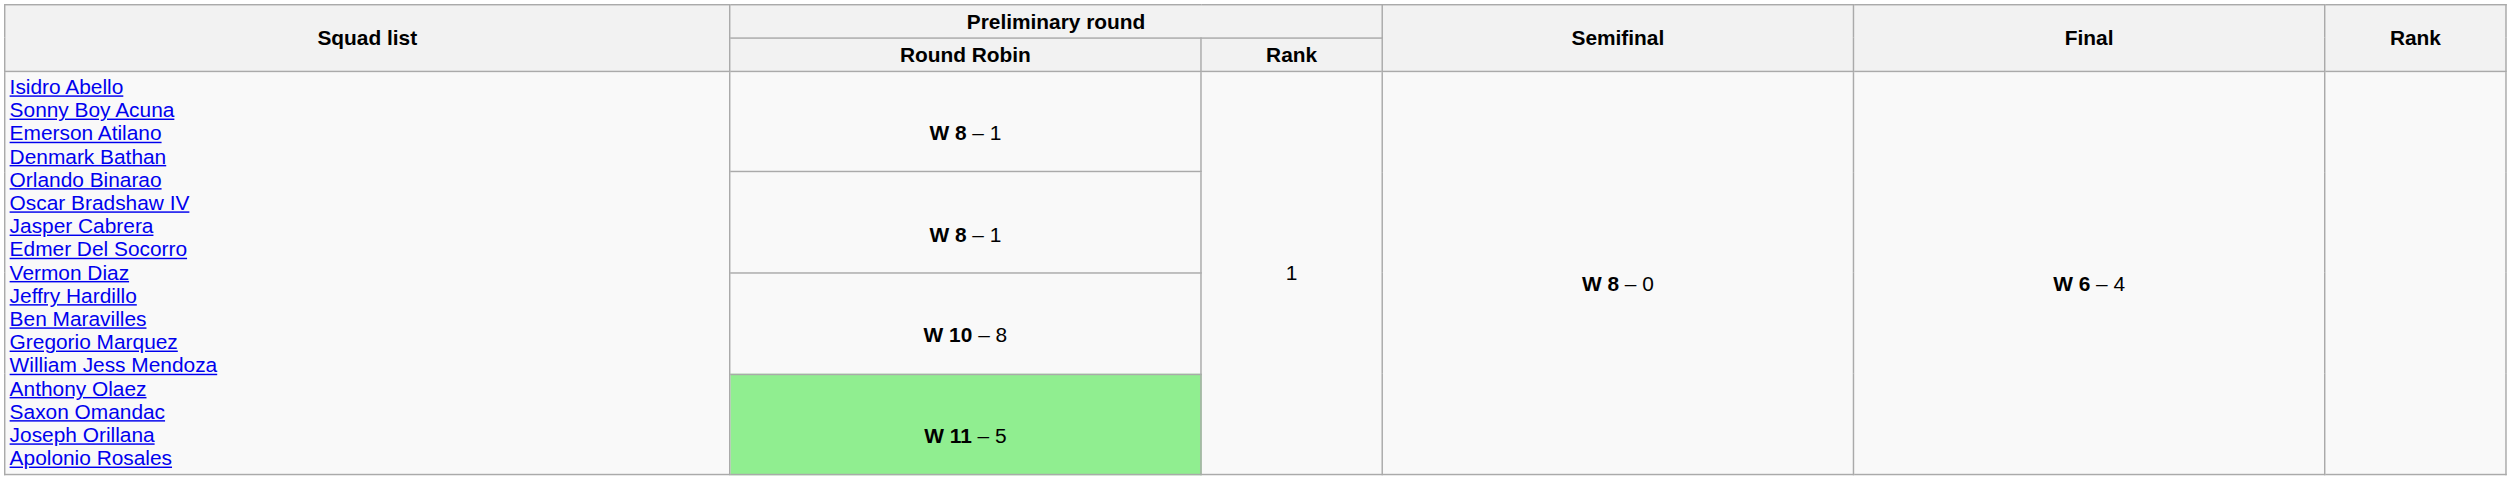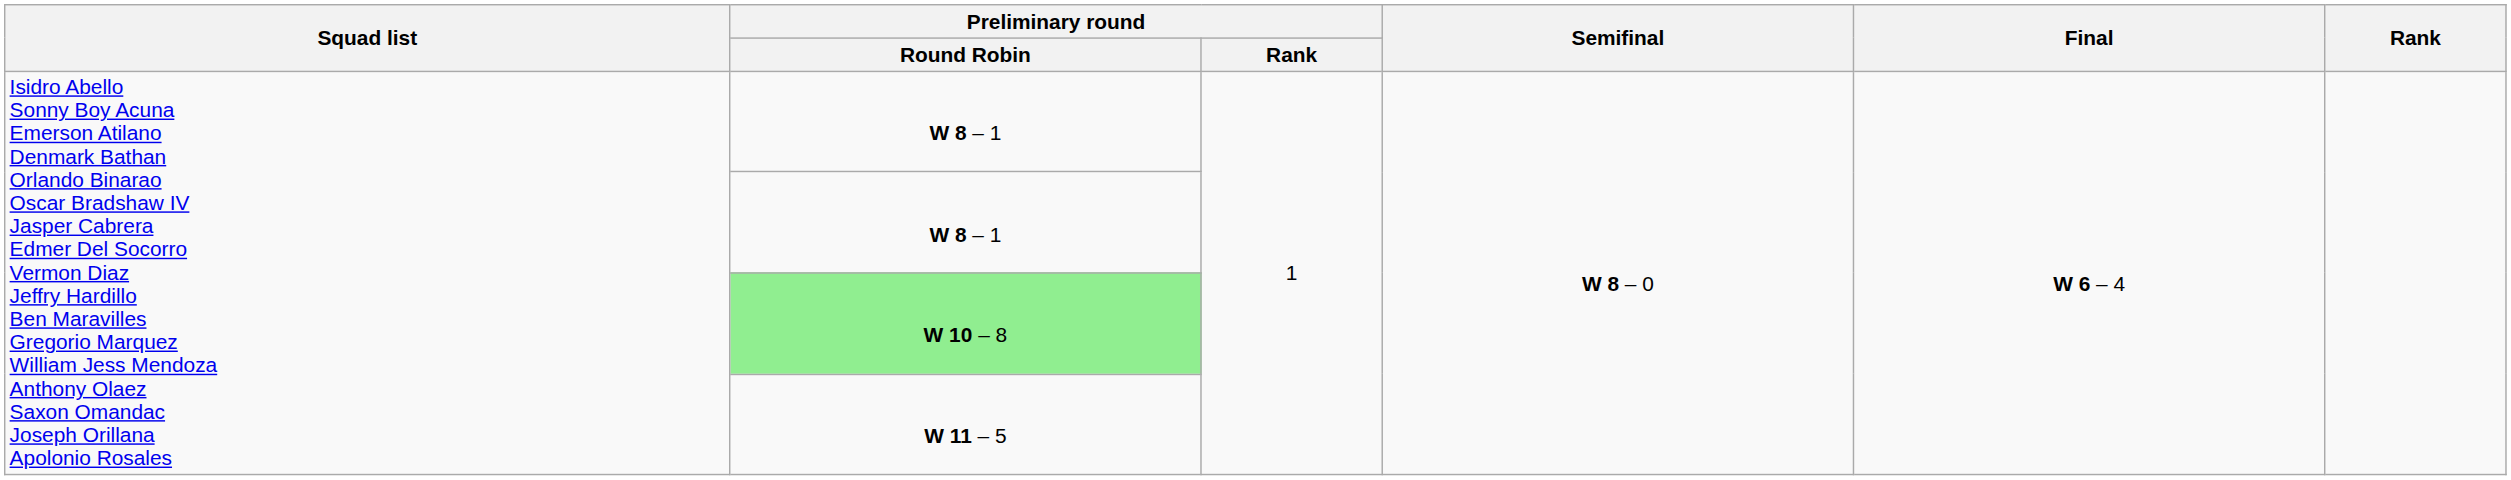(965, 335) no background -> (965, 335) lightgreen background
(965, 436) lightgreen background -> (965, 436) no background
